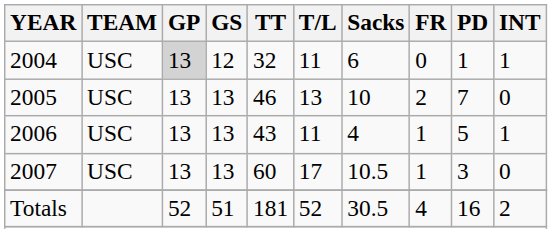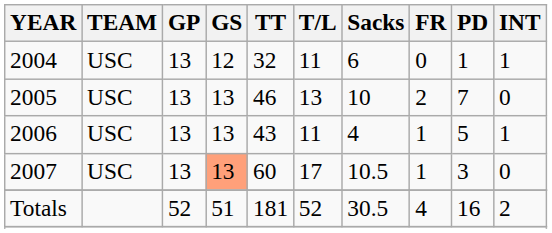(180, 60) lightgrey background -> (180, 60) no background
(223, 171) no background -> (223, 171) lightsalmon background
